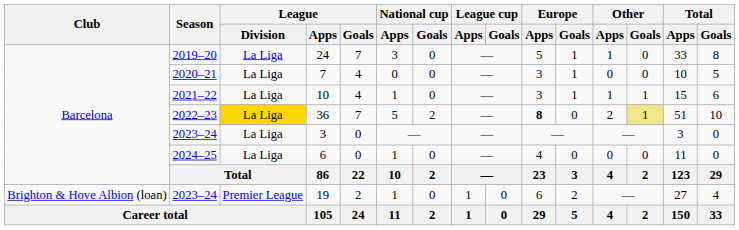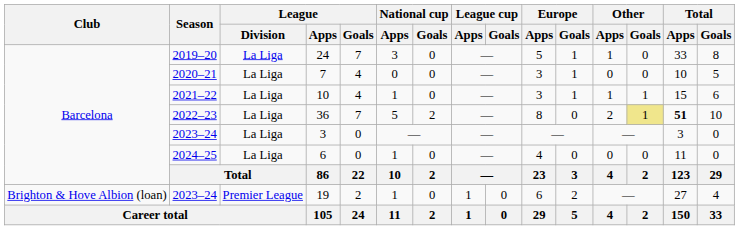(263, 114) gold background -> (263, 114) no background
(539, 114) bold -> (539, 114) normal
(681, 114) normal -> (681, 114) bold
